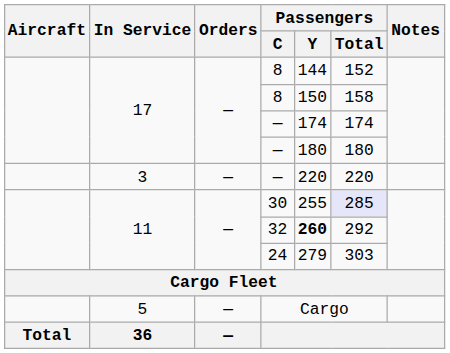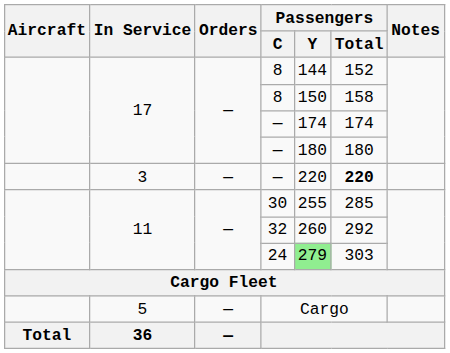(359, 177) normal -> (359, 177) bold
(359, 203) lavender background -> (359, 203) no background
(312, 230) bold -> (312, 230) normal
(312, 256) no background -> (312, 256) lightgreen background
